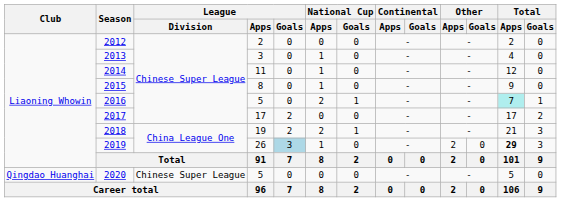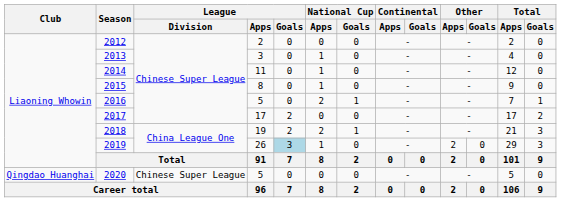(511, 101) paleturquoise background -> (511, 101) no background
(511, 145) bold -> (511, 145) normal
